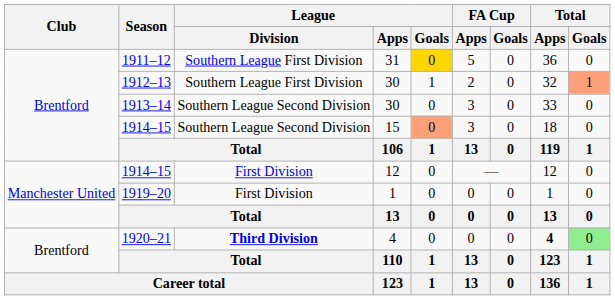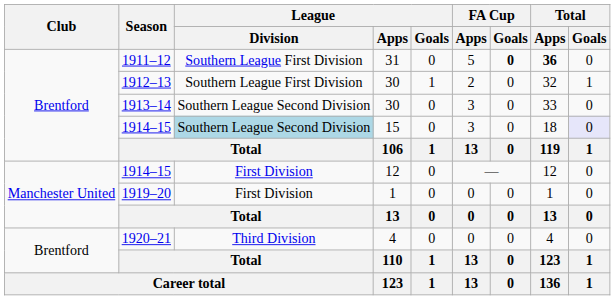(432, 60) gold background -> (432, 60) no background
(510, 60) normal -> (510, 60) bold
(550, 60) normal -> (550, 60) bold
(589, 82) lightsalmon background -> (589, 82) no background
(274, 127) no background -> (274, 127) lightblue background
(432, 127) lightsalmon background -> (432, 127) no background
(589, 127) no background -> (589, 127) lavender background
(274, 238) bold -> (274, 238) normal
(550, 238) bold -> (550, 238) normal
(589, 238) lightgreen background -> (589, 238) no background
